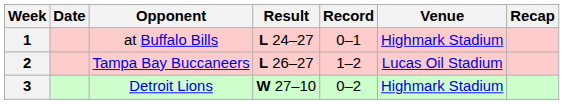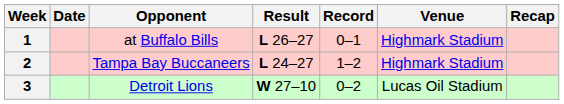(286, 39) L 24–27 -> (286, 39) L 26–27
(286, 63) L 26–27 -> (286, 63) L 24–27
(442, 63) Lucas Oil Stadium -> (442, 63) Highmark Stadium
(442, 87) Highmark Stadium -> (442, 87) Lucas Oil Stadium
